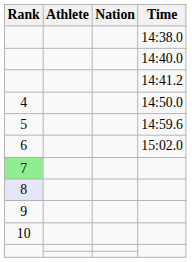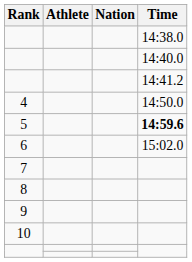(162, 124) normal -> (163, 124) bold
(24, 168) lightgreen background -> (24, 168) no background
(24, 189) lavender background -> (24, 189) no background
